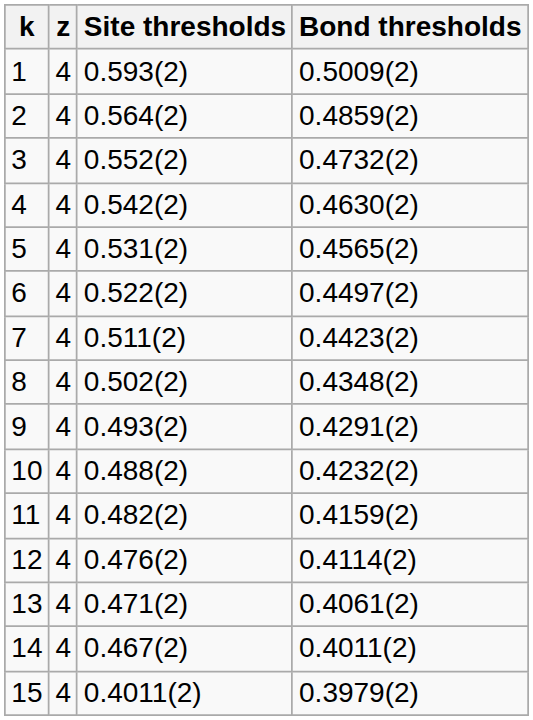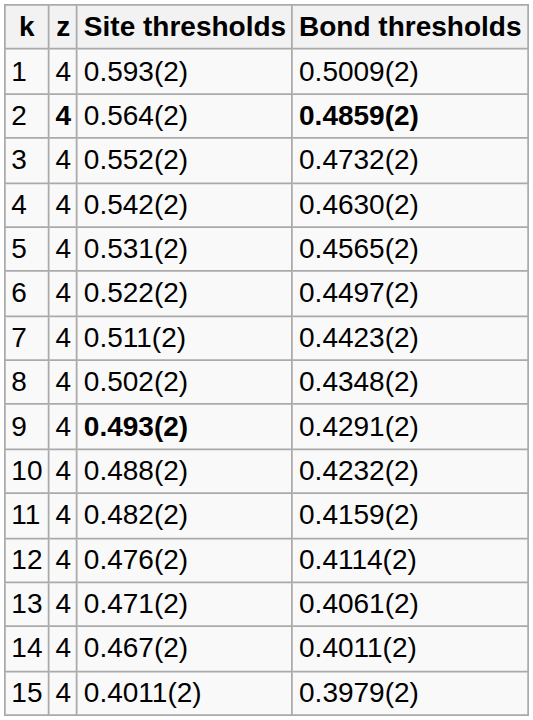(63, 115) normal -> (63, 115) bold
(359, 115) normal -> (359, 115) bold
(136, 426) normal -> (136, 426) bold
